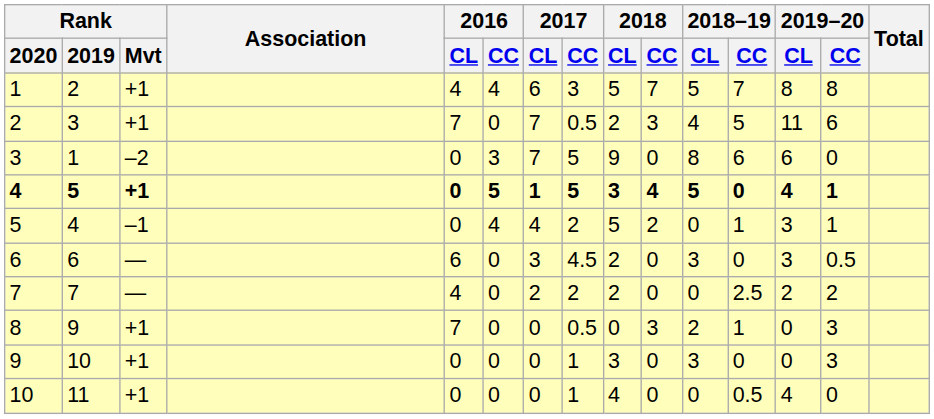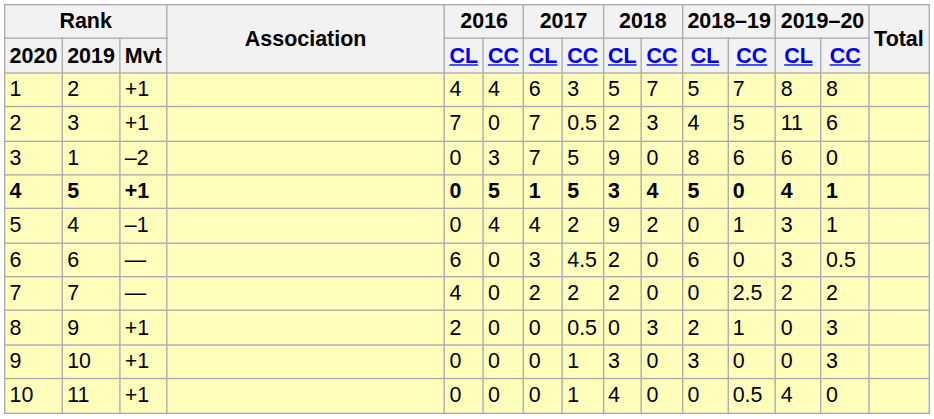(614, 225) 5 -> (614, 225) 9
(693, 259) 3 -> (693, 259) 6
(455, 327) 7 -> (455, 327) 2
